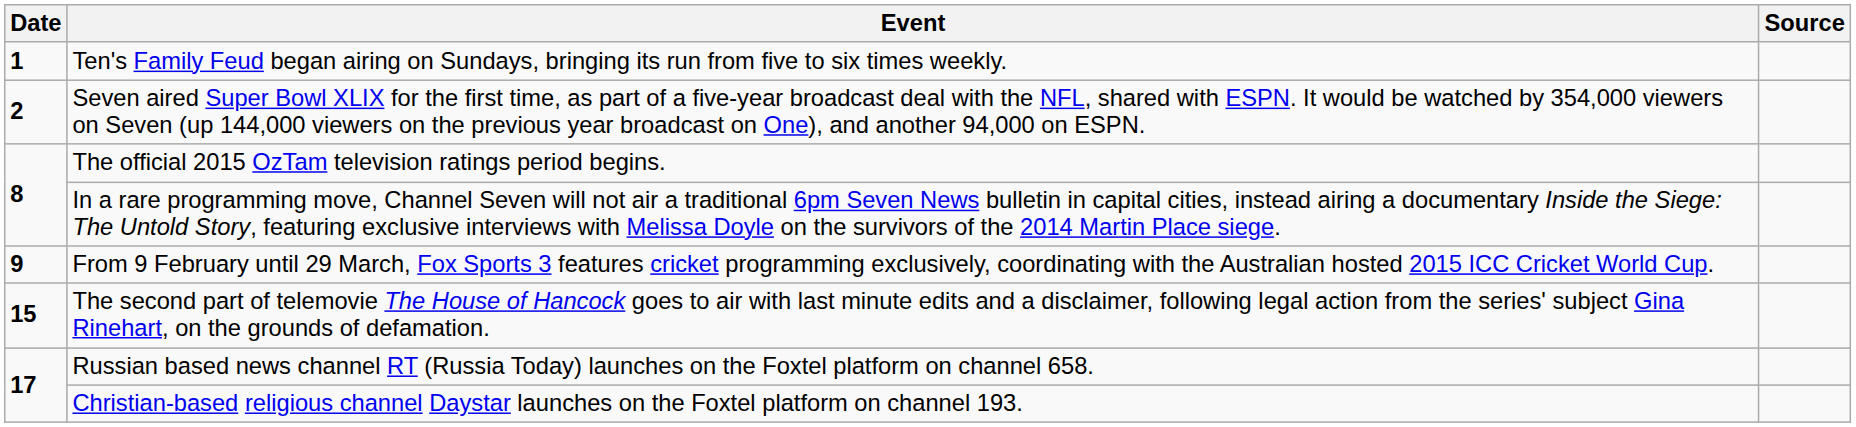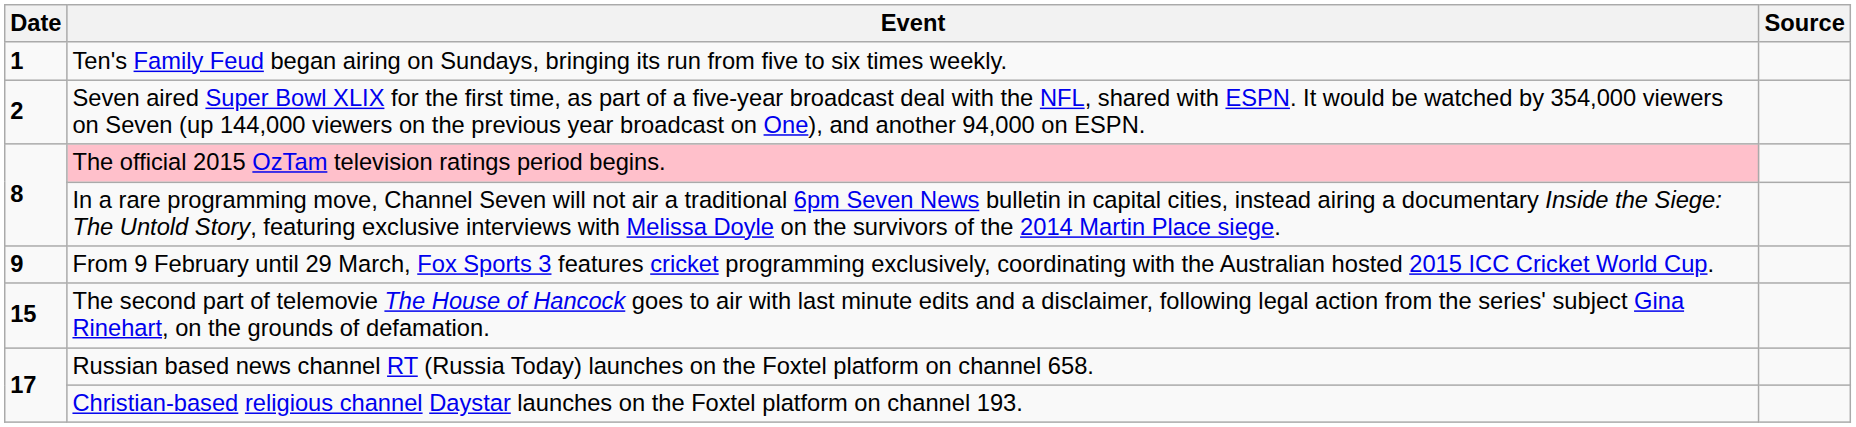(369, 162) no background -> (369, 162) pink background
